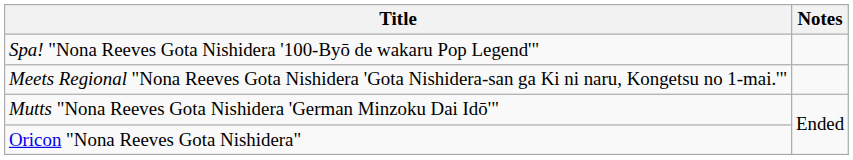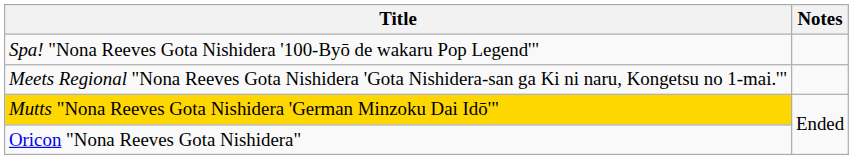(254, 109) no background -> (254, 109) gold background
